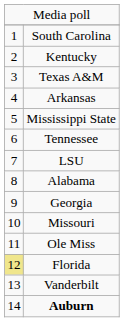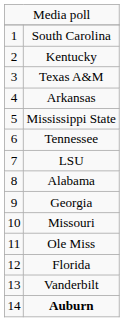(14, 264) khaki background -> (14, 264) no background
